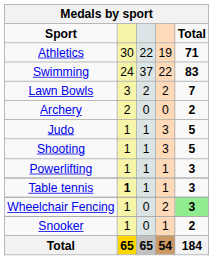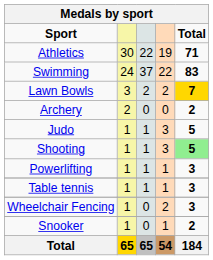(192, 91) no background -> (192, 91) gold background
(192, 149) no background -> (192, 149) lightgreen background
(127, 187) bold -> (127, 187) normal
(192, 207) lightgreen background -> (192, 207) no background
